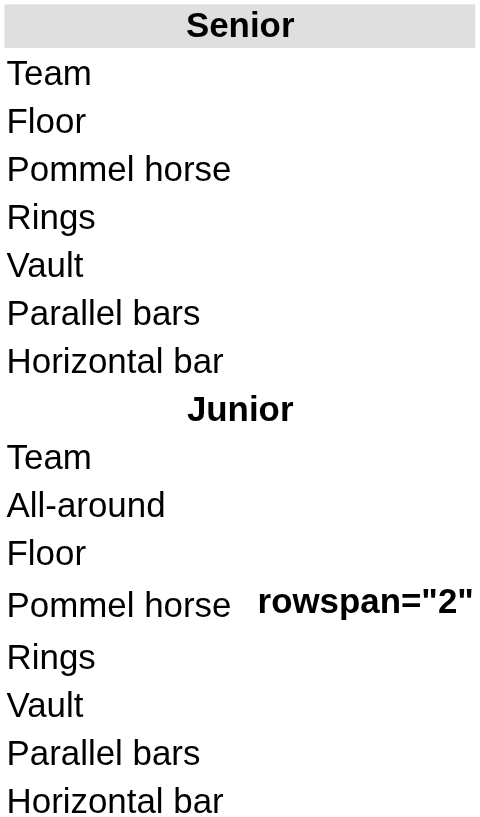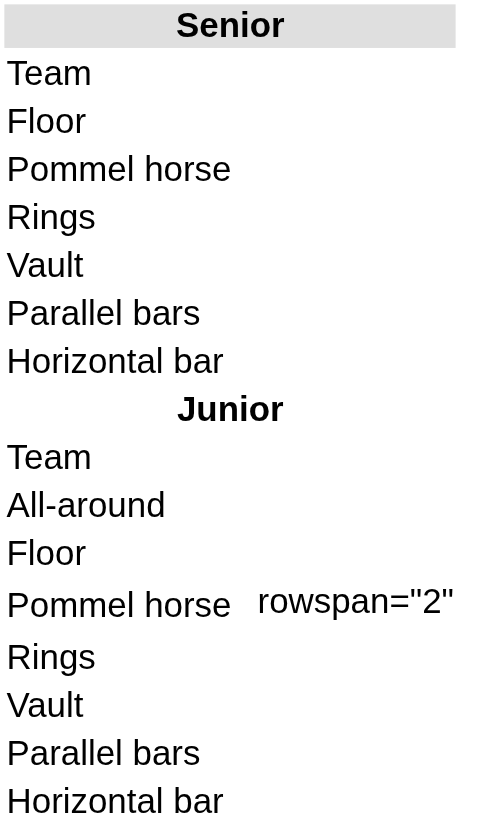(366, 601) bold -> (356, 601) normal
